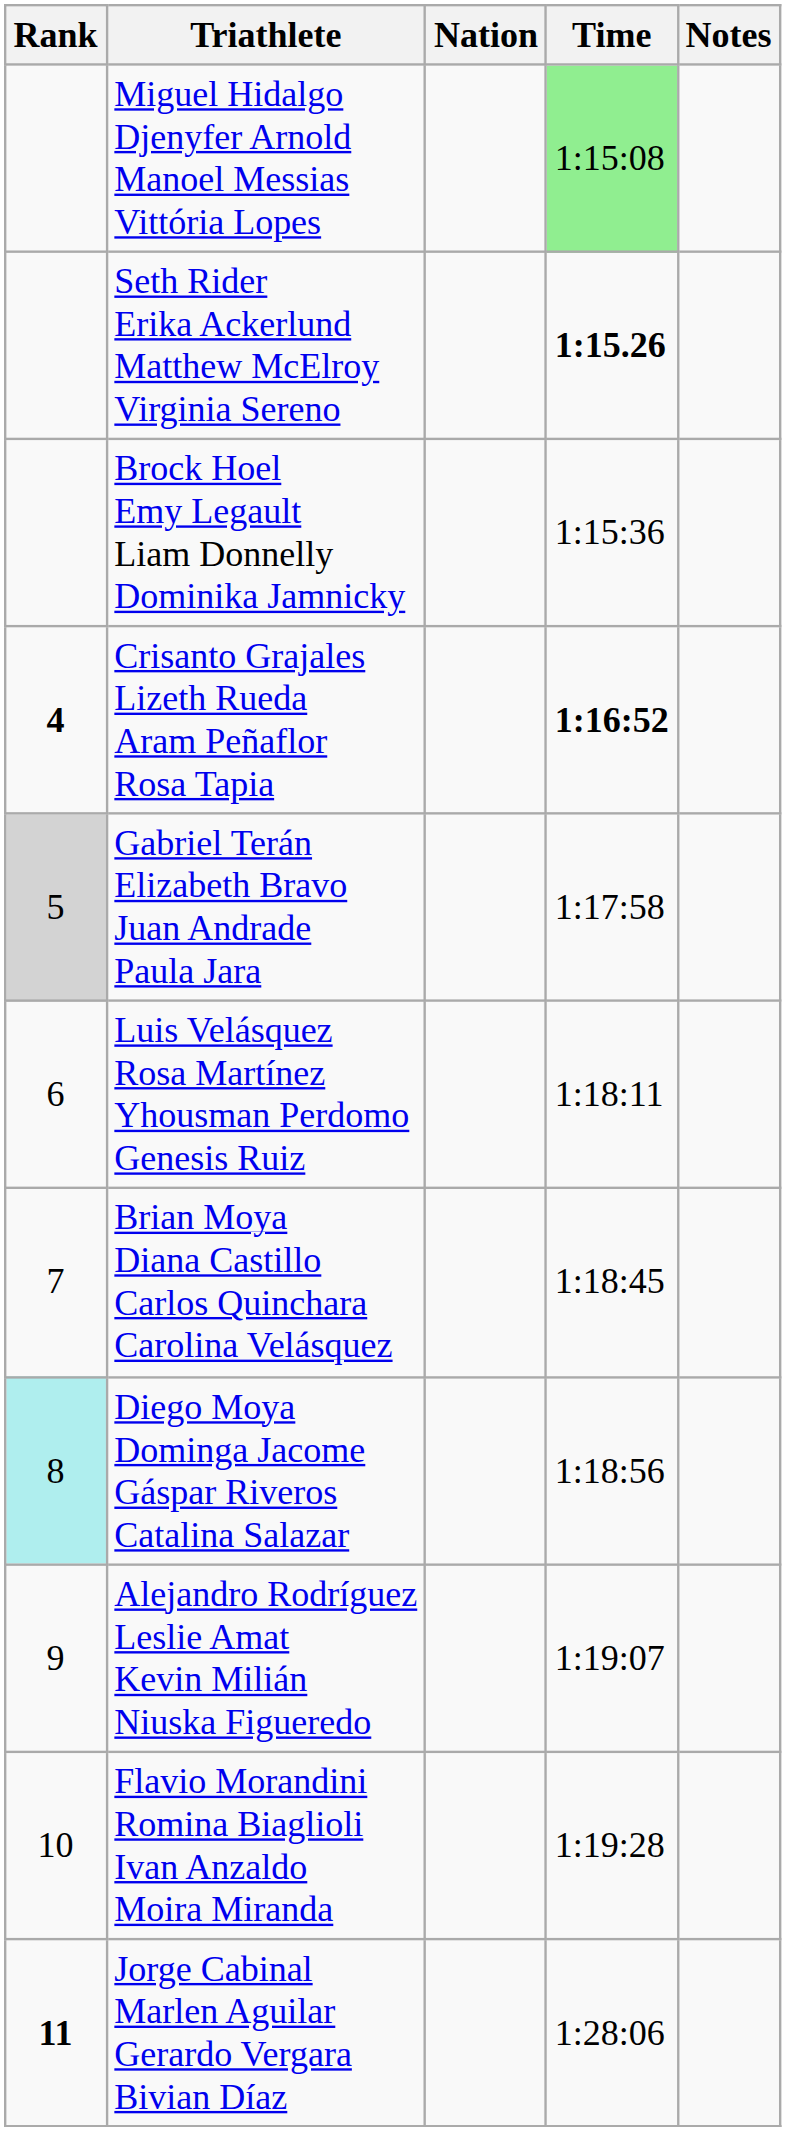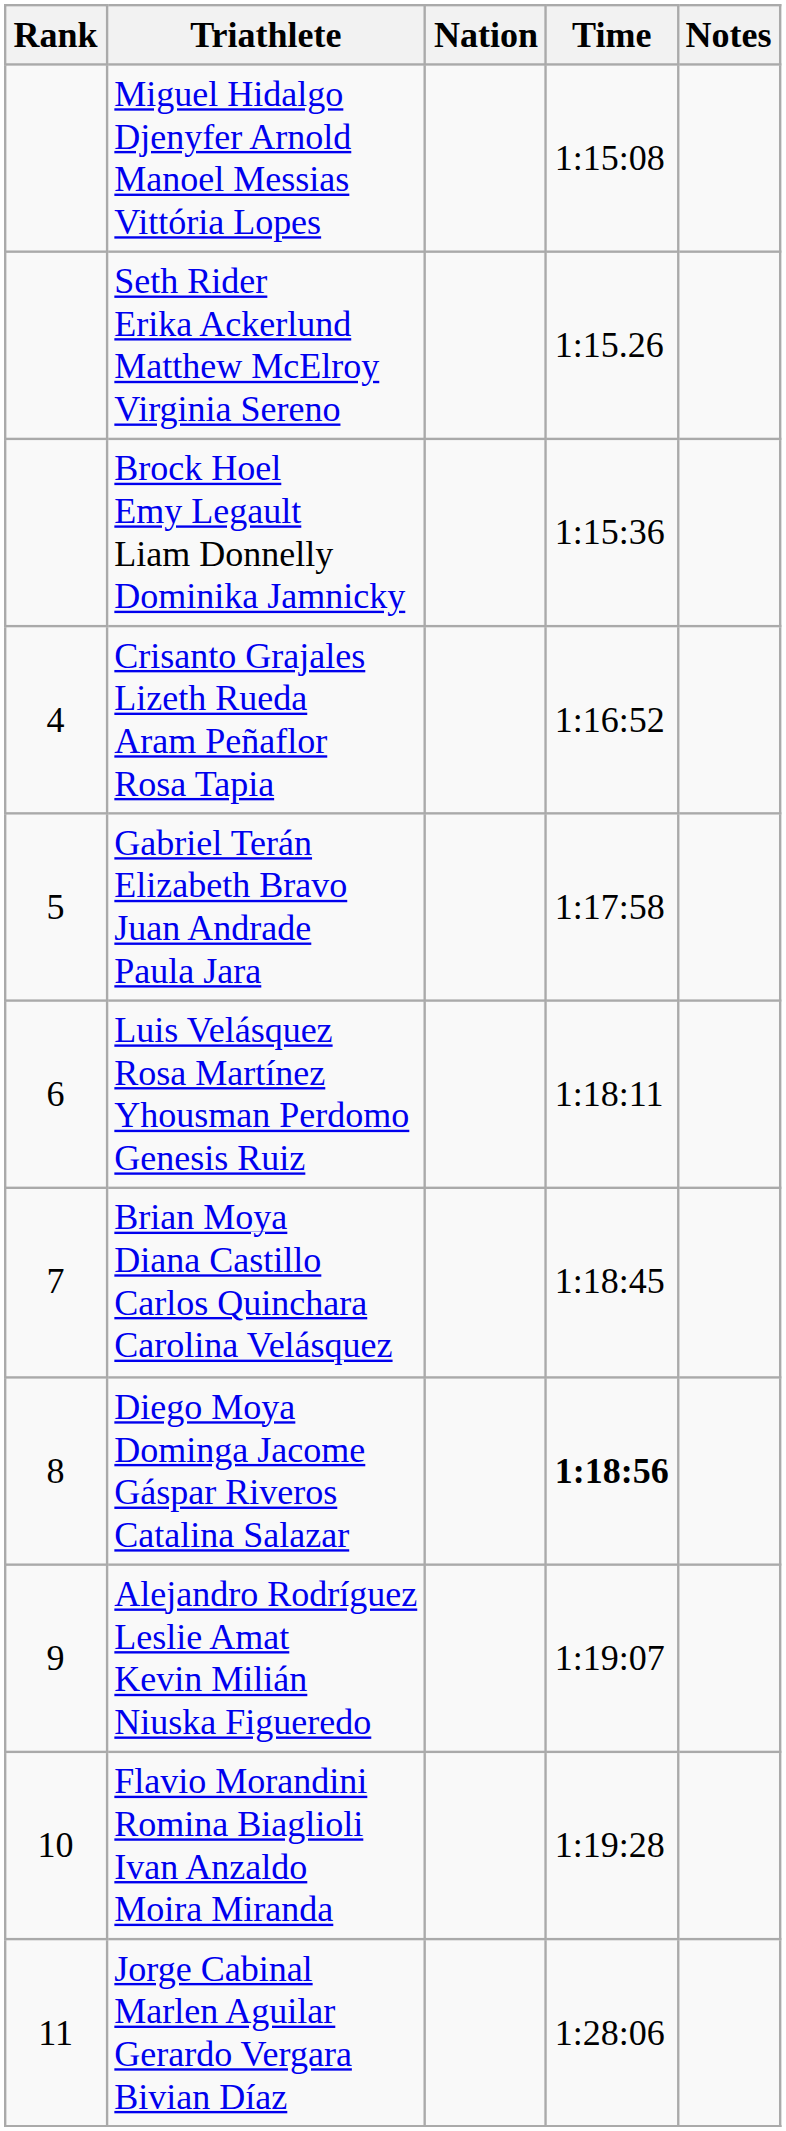(610, 157) lightgreen background -> (610, 157) no background
(610, 345) bold -> (609, 345) normal
(56, 719) bold -> (56, 719) normal
(612, 719) bold -> (610, 719) normal
(56, 907) lightgrey background -> (56, 907) no background
(56, 1469) paleturquoise background -> (56, 1469) no background
(610, 1469) normal -> (612, 1469) bold
(56, 2031) bold -> (56, 2031) normal
